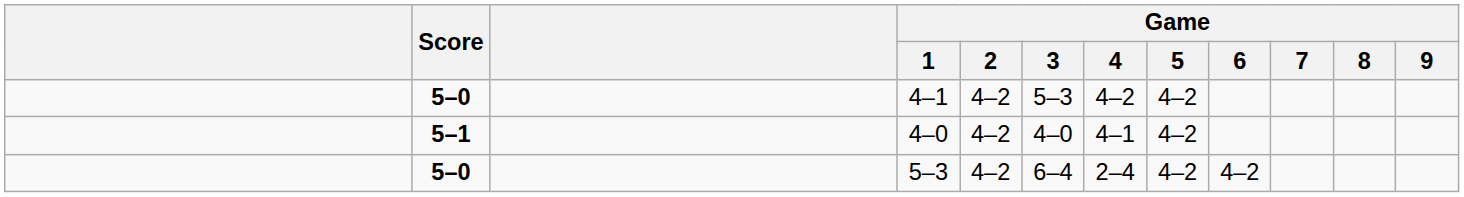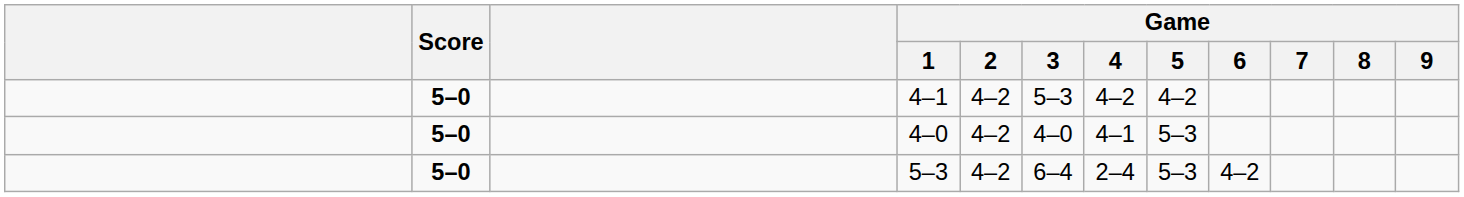(451, 135) 5–1 -> (451, 135) 5–0
(1178, 135) 4–2 -> (1178, 135) 5–3
(1178, 172) 4–2 -> (1178, 172) 5–3
